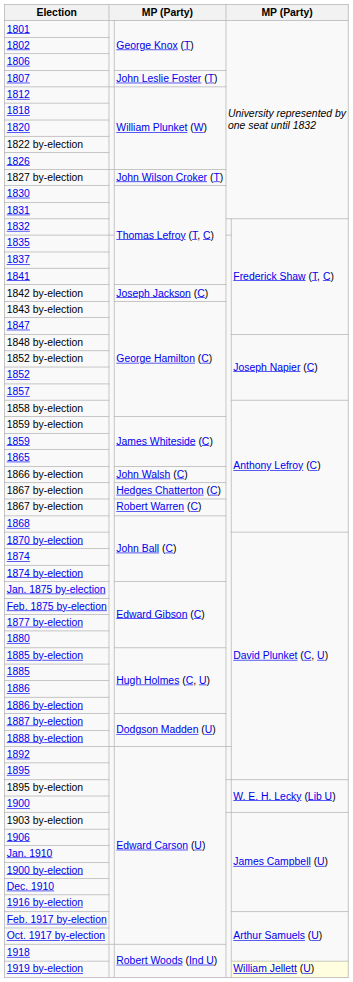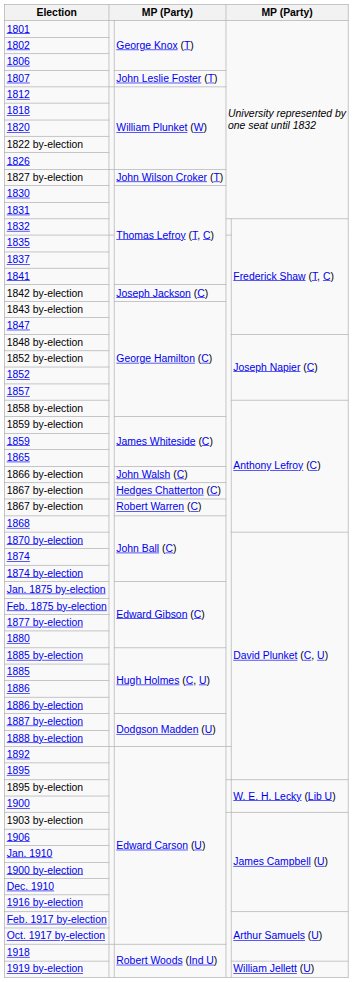(274, 969) lightyellow background -> (274, 969) no background
